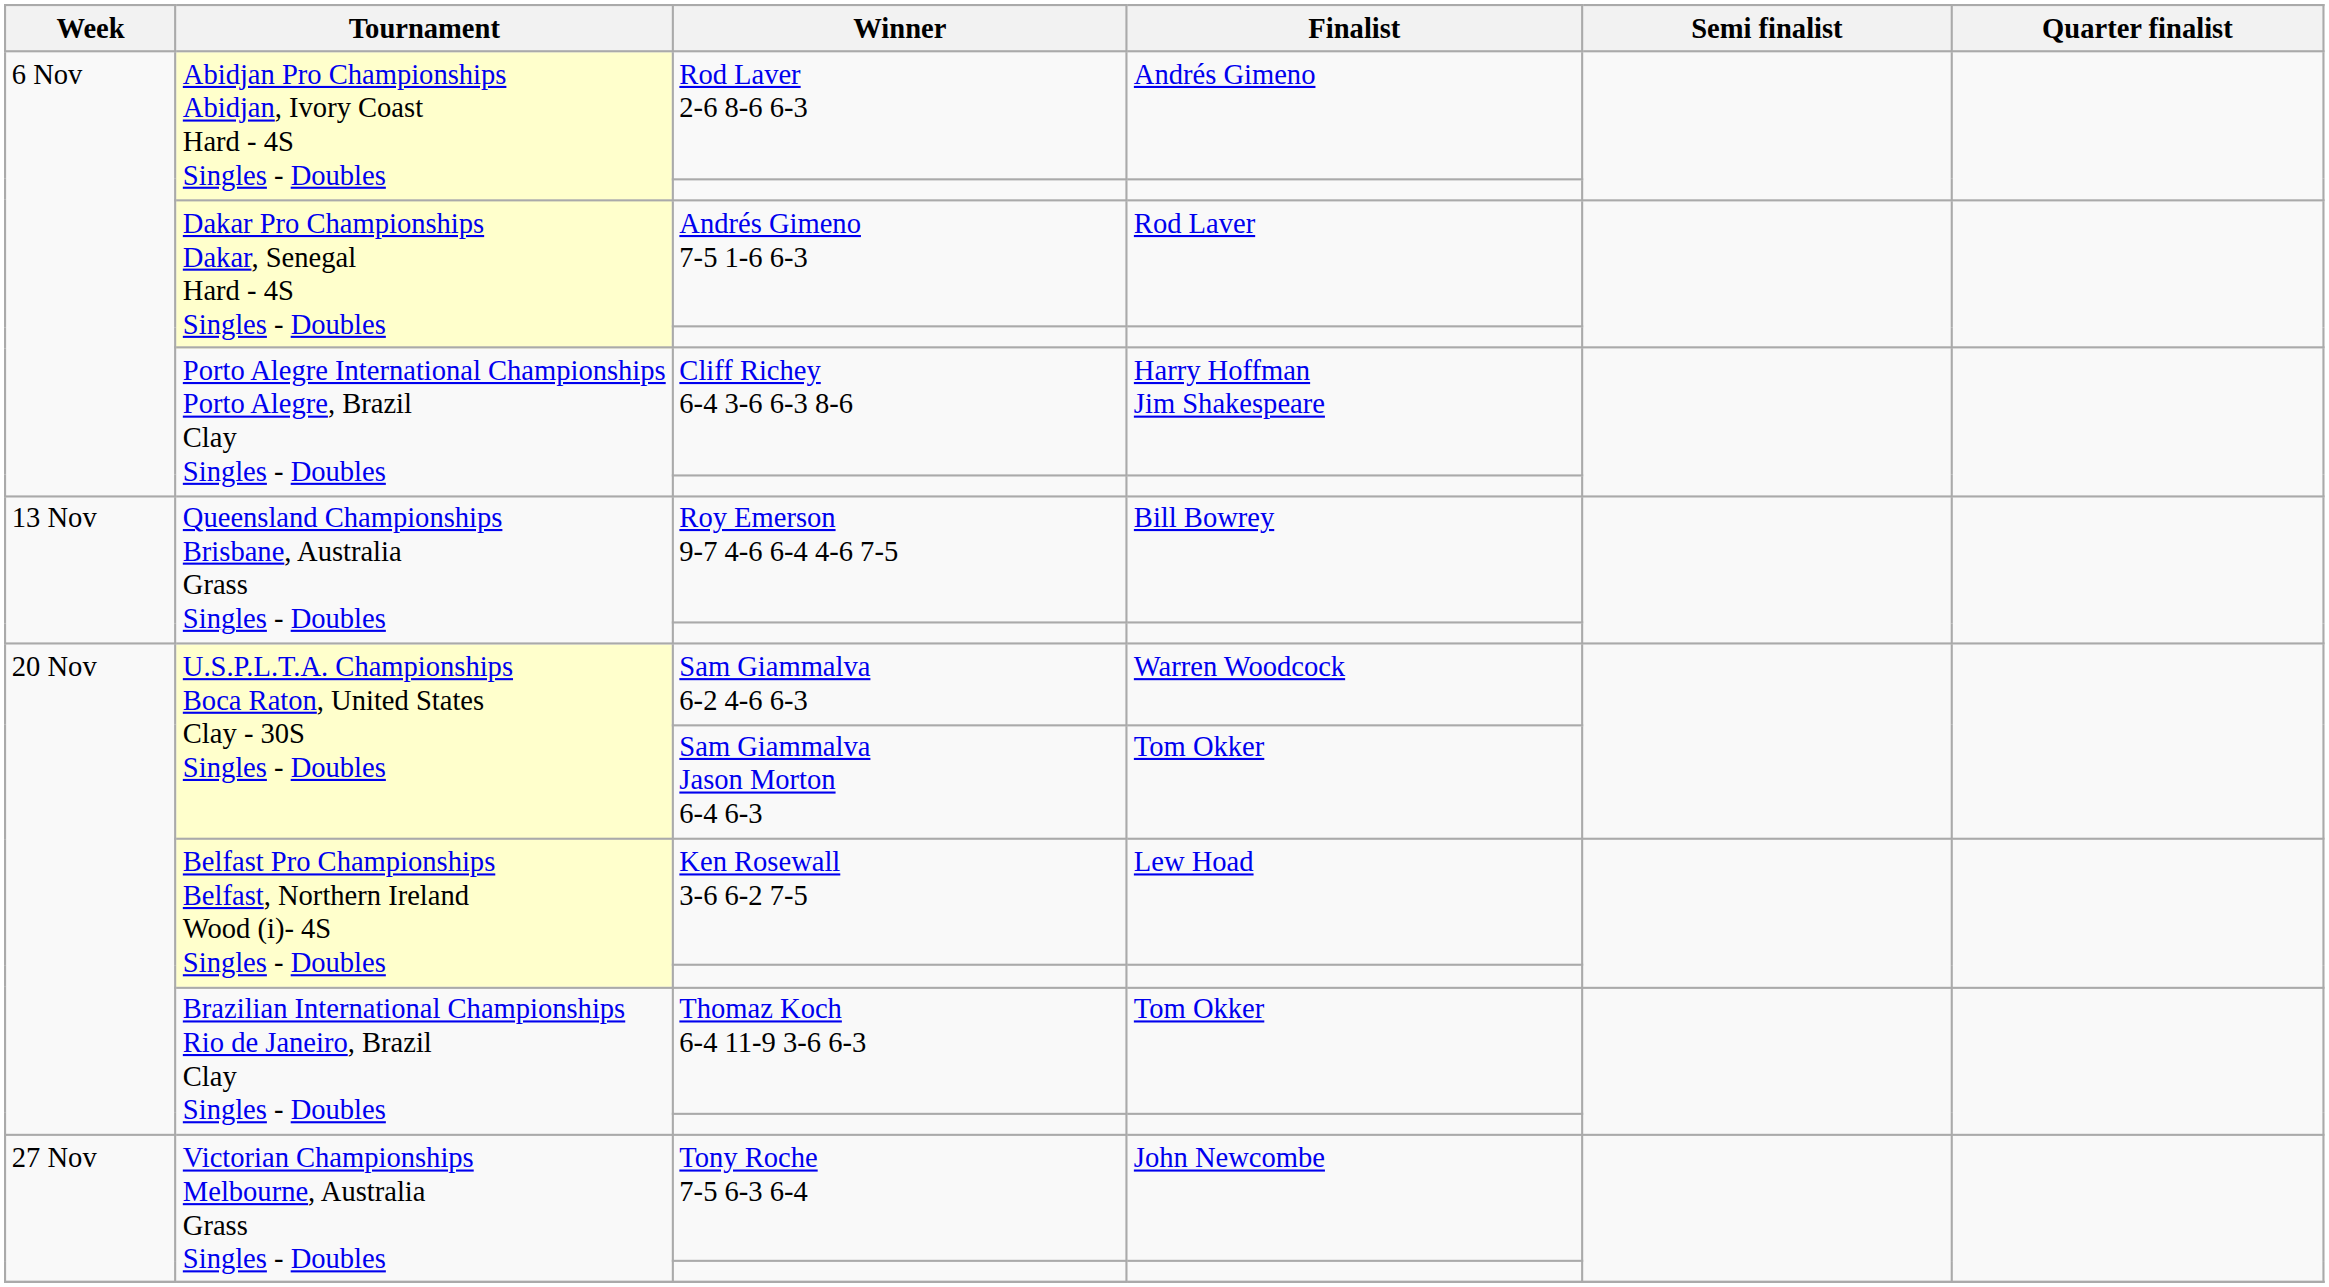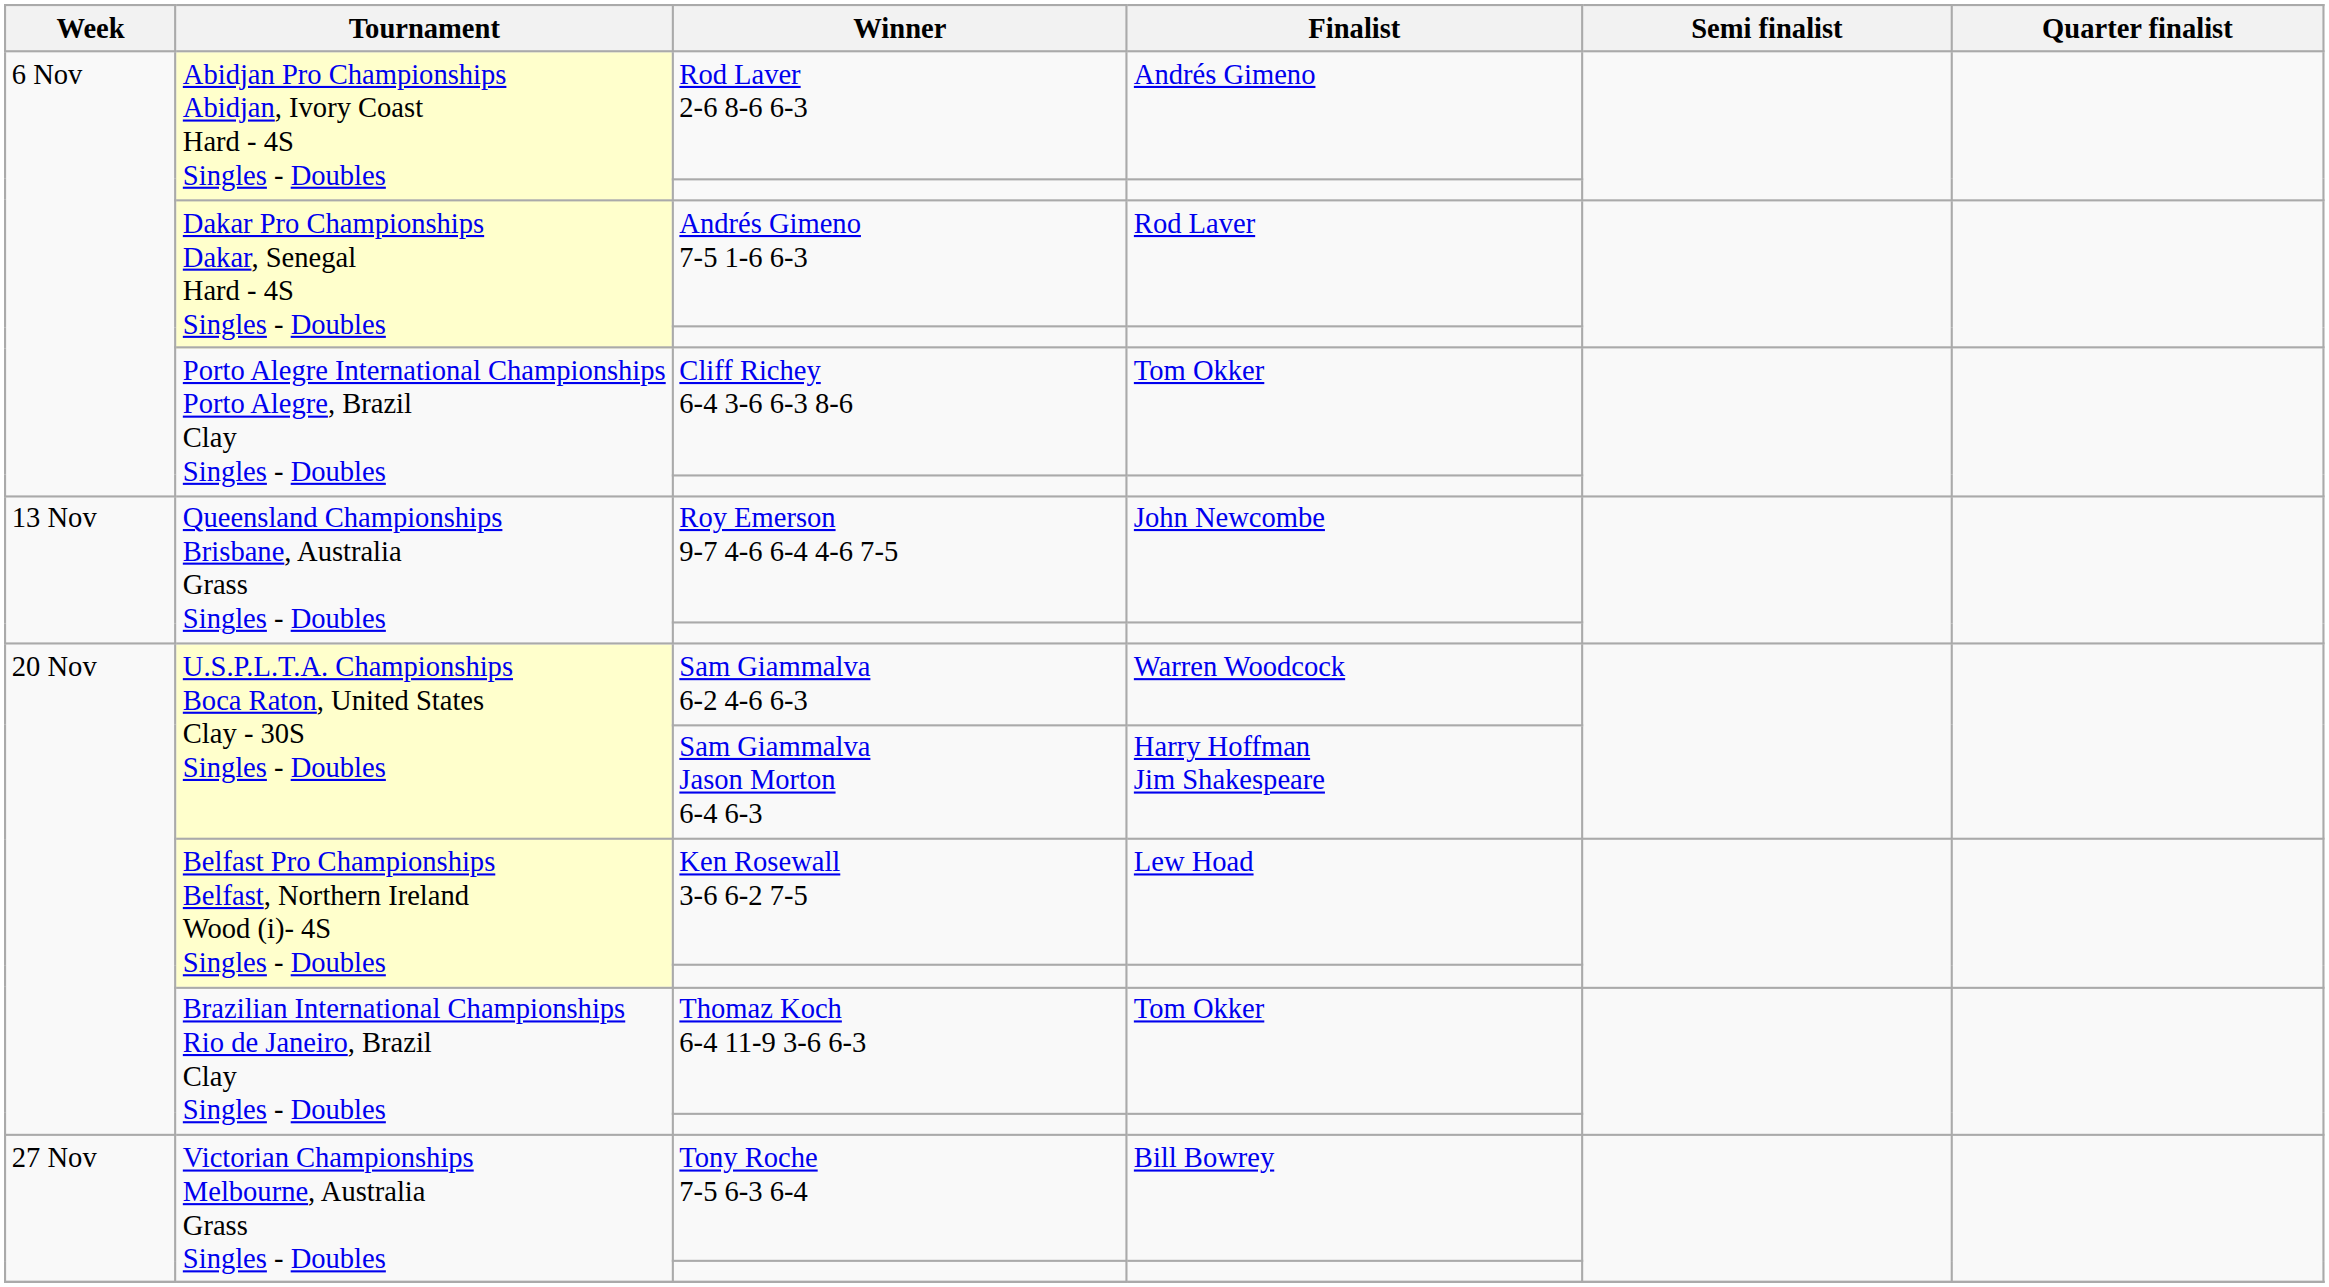(1229, 387) Harry Hoffman Jim Shakespeare -> (1199, 370) Tom Okker
(1204, 518) Bill Bowrey -> (1229, 518) John Newcombe
(1199, 747) Tom Okker -> (1229, 763) Harry Hoffman Jim Shakespeare
(1229, 1157) John Newcombe -> (1204, 1157) Bill Bowrey
